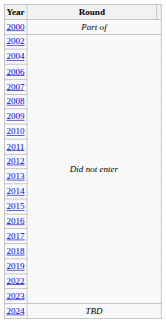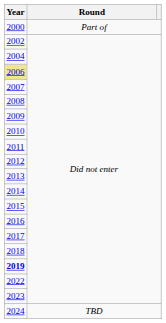(16, 72) no background -> (16, 72) khaki background
(16, 266) normal -> (16, 266) bold
